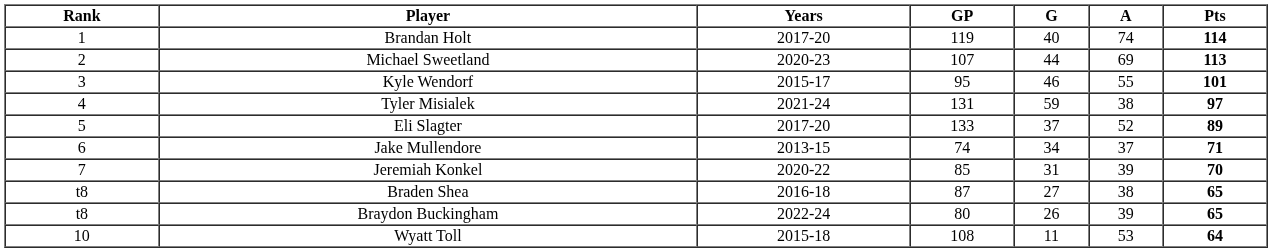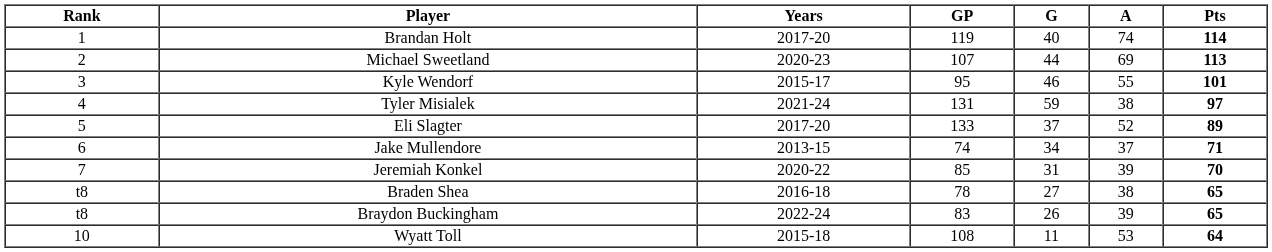(962, 192) 87 -> (962, 192) 78
(962, 214) 80 -> (962, 214) 83
